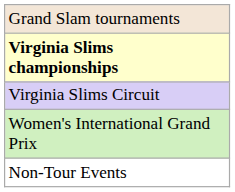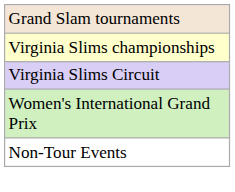(63, 57) bold -> (112, 47) normal
